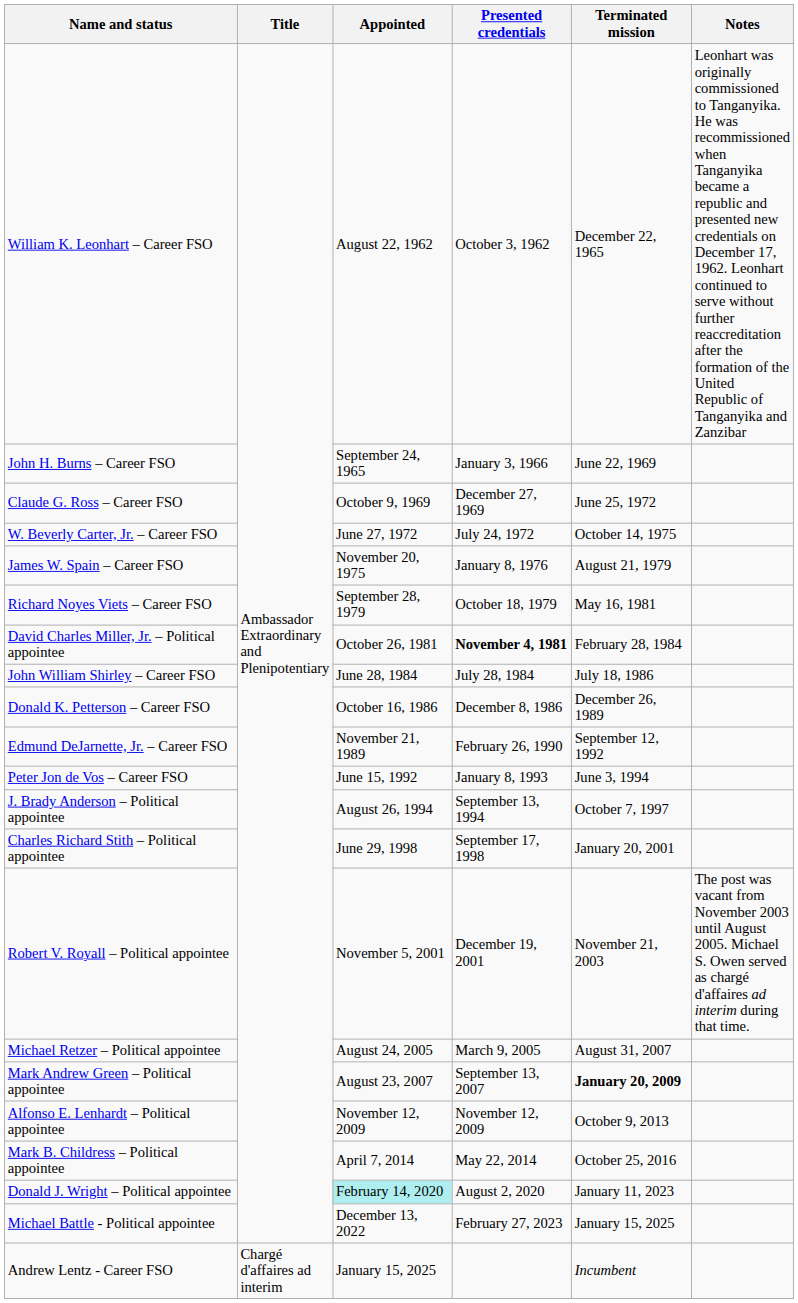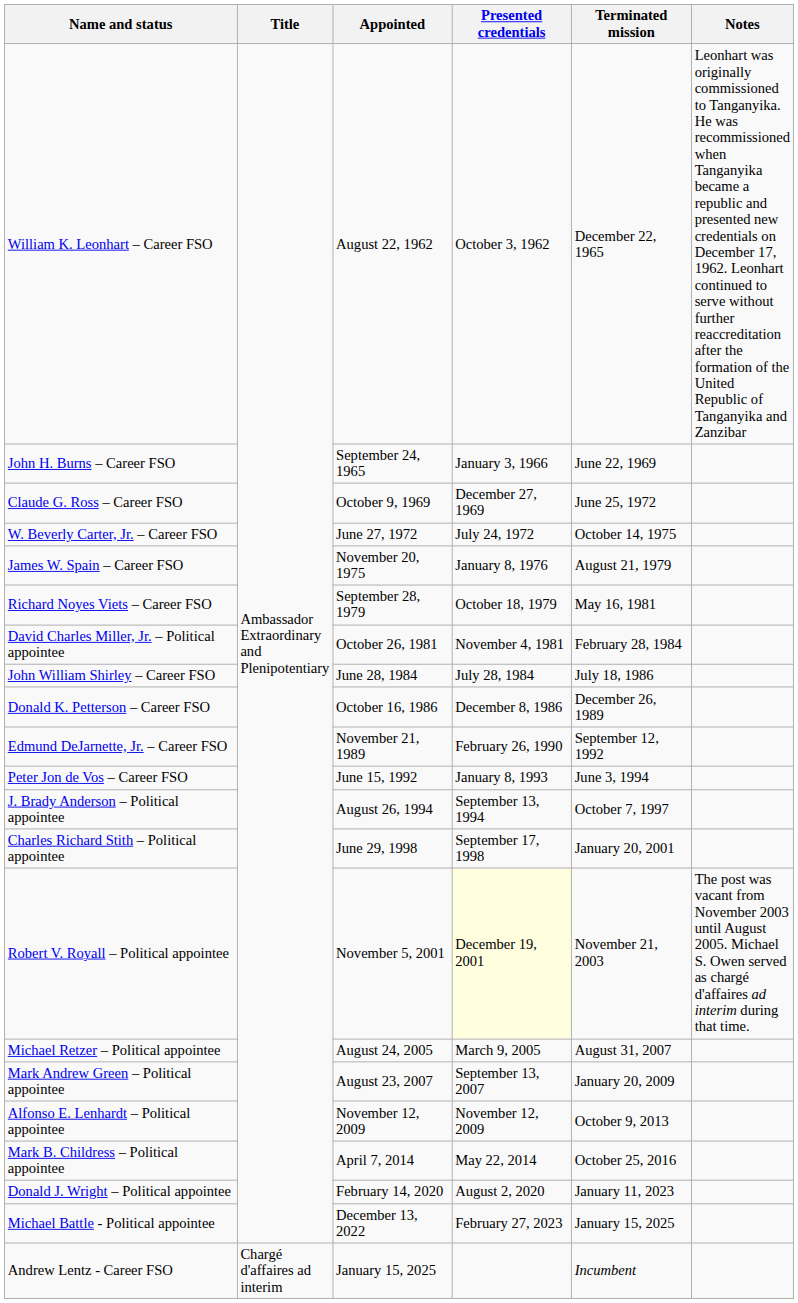(511, 644) bold -> (510, 644) normal
(496, 953) no background -> (496, 953) lightyellow background
(628, 1081) bold -> (625, 1081) normal
(390, 1191) paleturquoise background -> (390, 1191) no background
